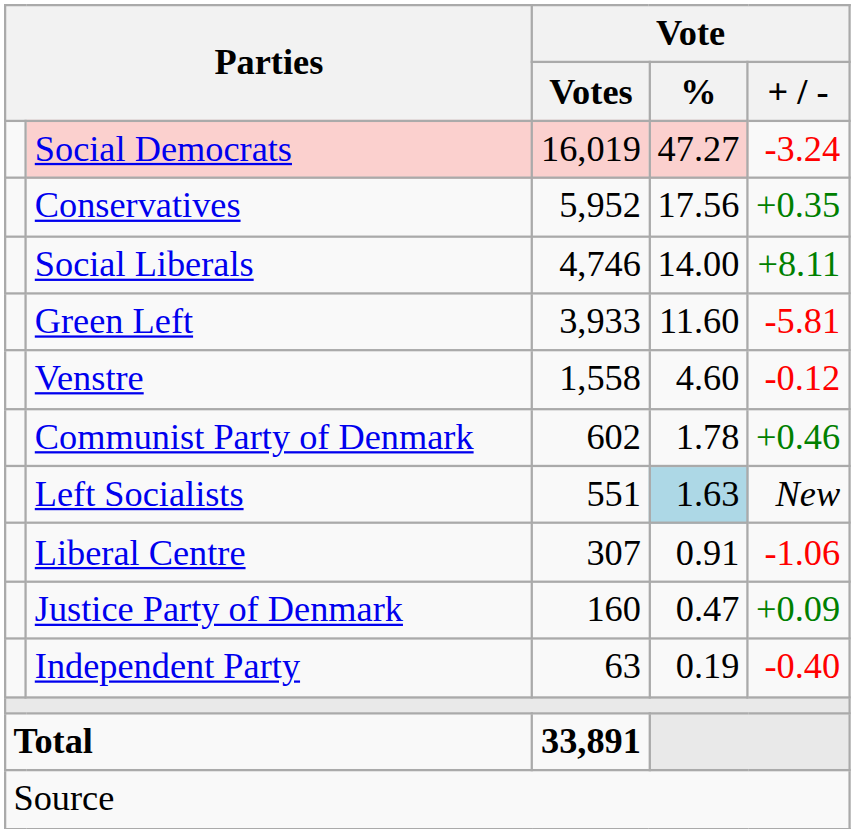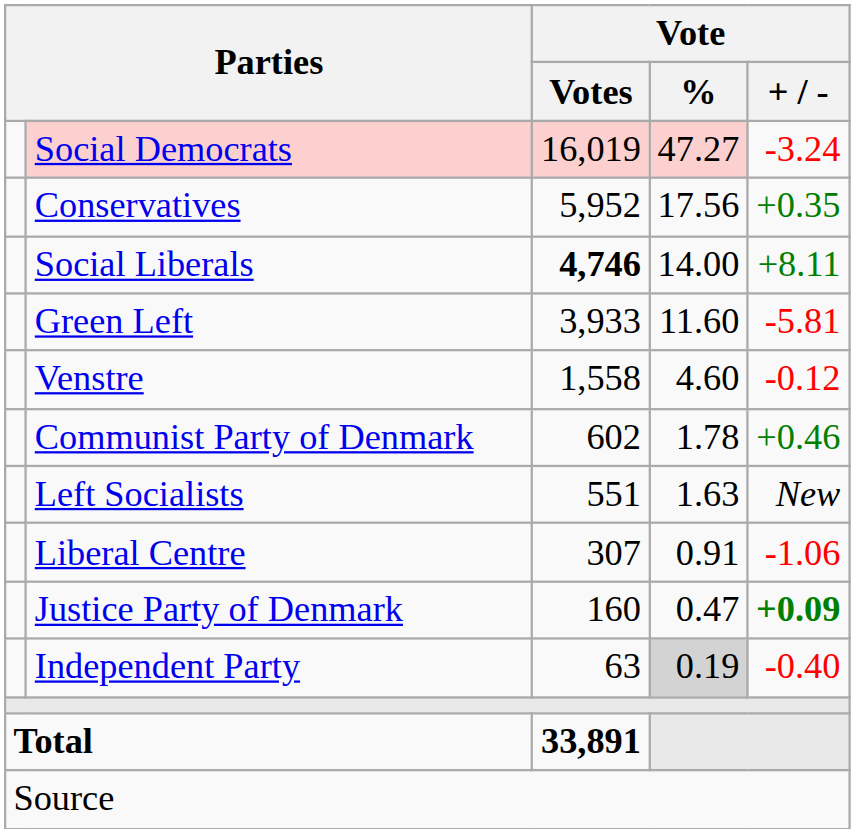(600, 263) normal -> (600, 263) bold
(708, 494) lightblue background -> (708, 494) no background
(798, 609) normal -> (798, 609) bold
(708, 666) no background -> (708, 666) lightgrey background
